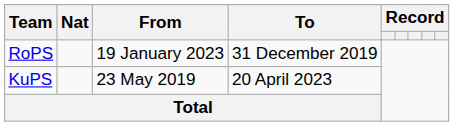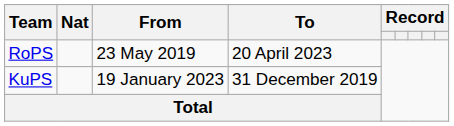(160, 53) 19 January 2023 -> (146, 53) 23 May 2019
(305, 53) 31 December 2019 -> (282, 53) 20 April 2023
(146, 80) 23 May 2019 -> (160, 80) 19 January 2023
(282, 80) 20 April 2023 -> (305, 80) 31 December 2019
